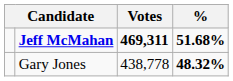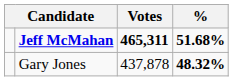(144, 40) 469,311 -> (144, 40) 465,311
(145, 64) 438,778 -> (145, 64) 437,878
